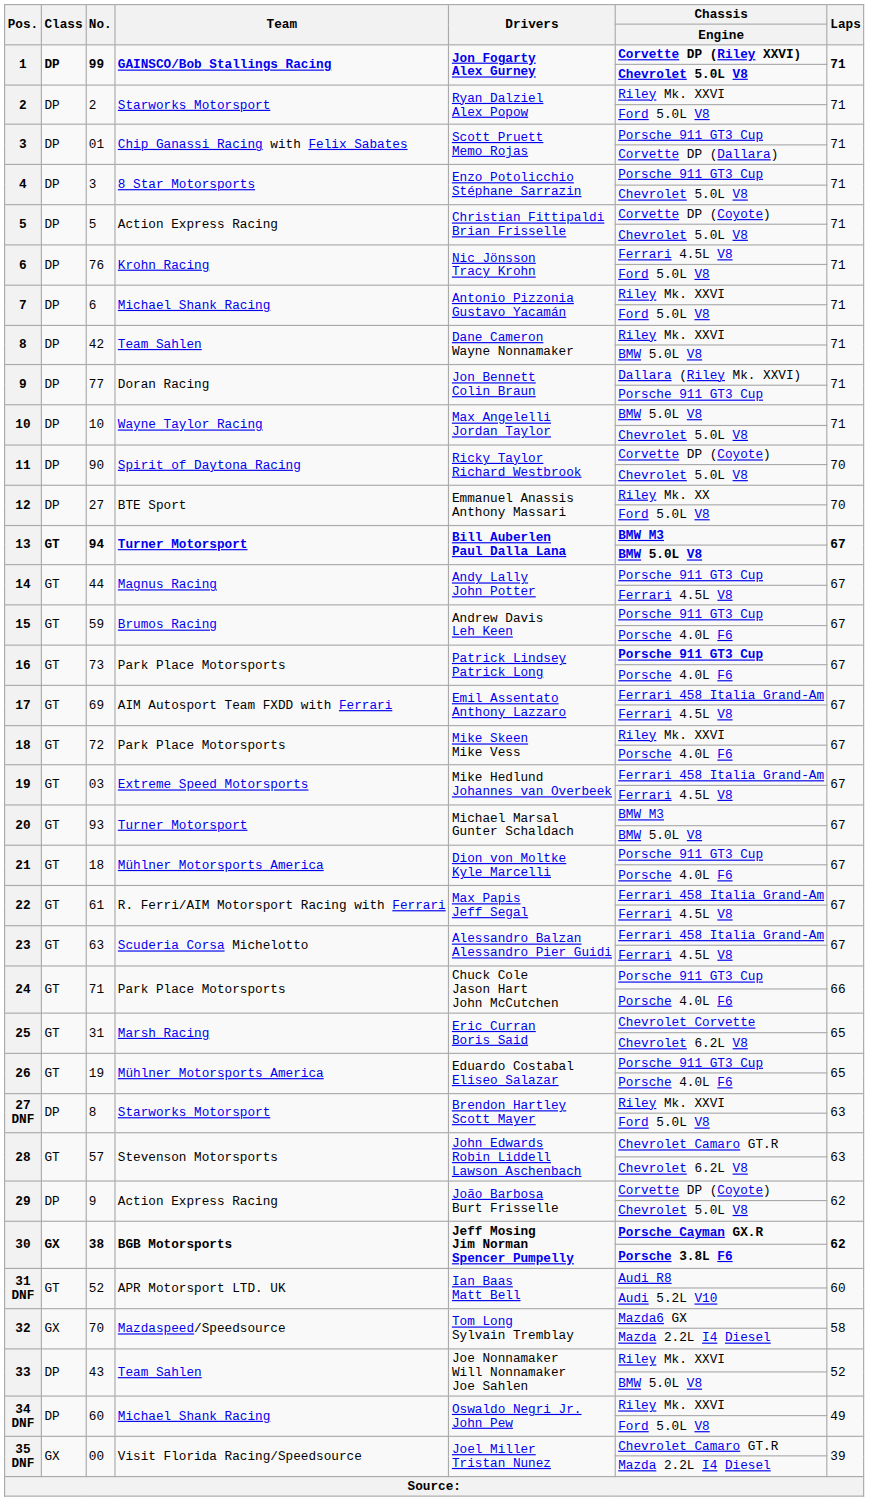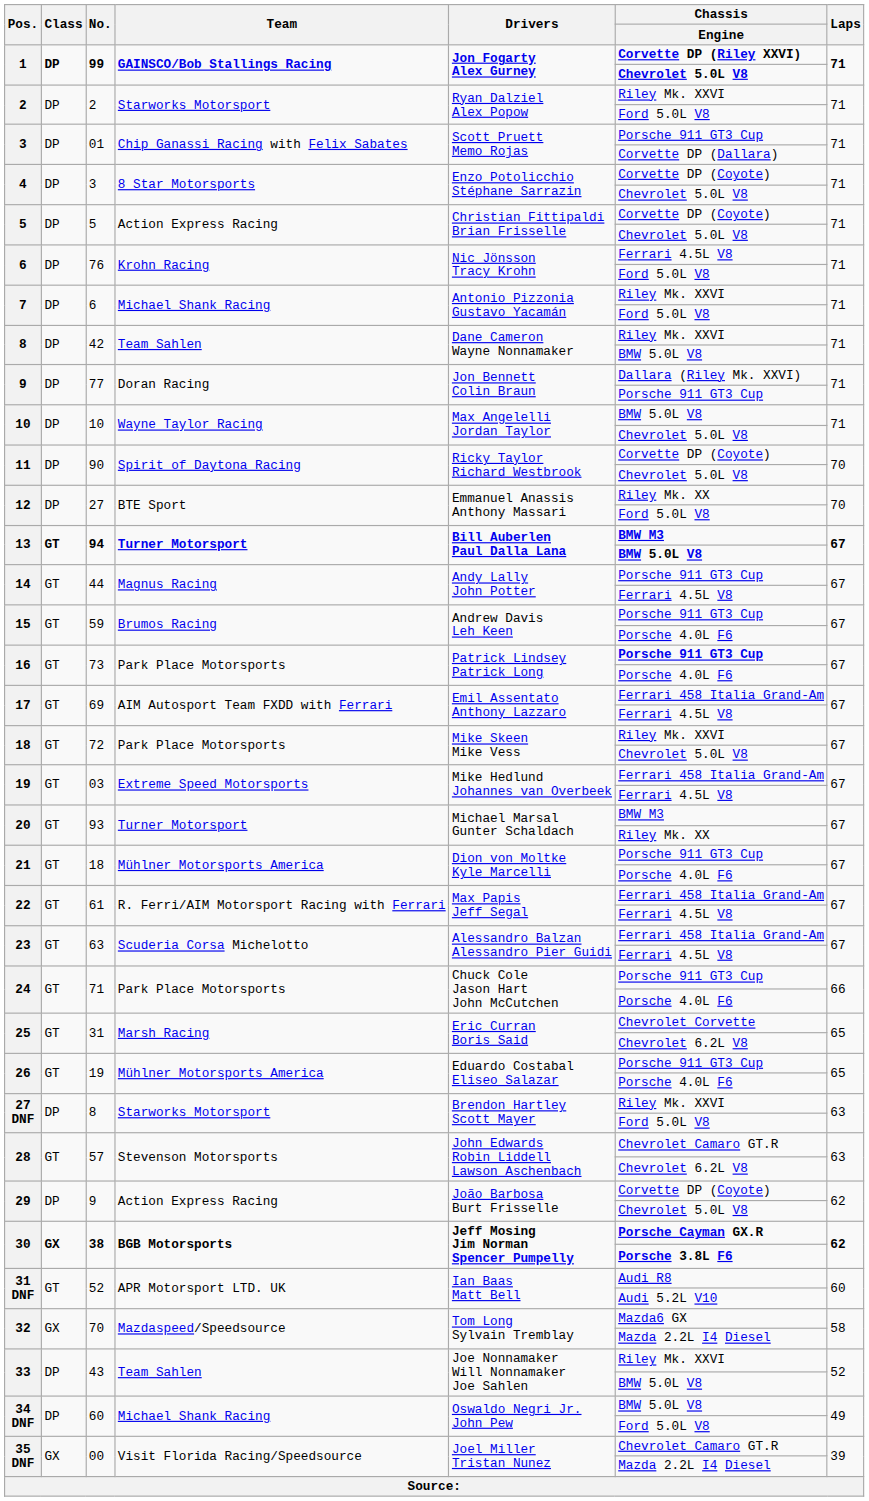(691, 175) Porsche 911 GT3 Cup -> (694, 175) Corvette DP (Coyote)
(675, 755) Porsche 4.0L F6 -> (683, 755) Chevrolet 5.0L V8
(660, 835) BMW 5.0L V8 -> (664, 835) Riley Mk. XX
(672, 1406) Riley Mk. XXVI -> (660, 1406) BMW 5.0L V8
